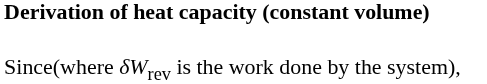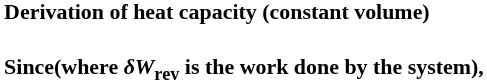(232, 69) normal -> (244, 69) bold
